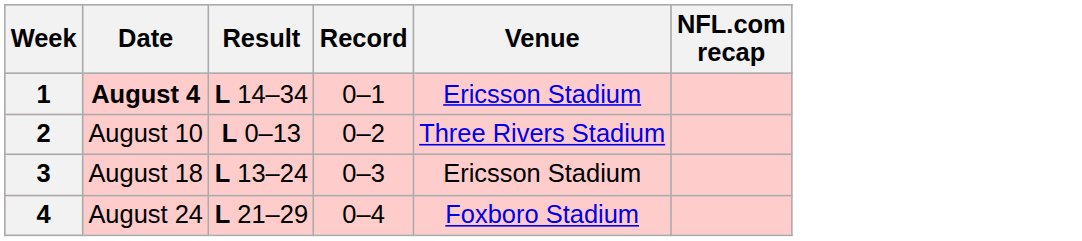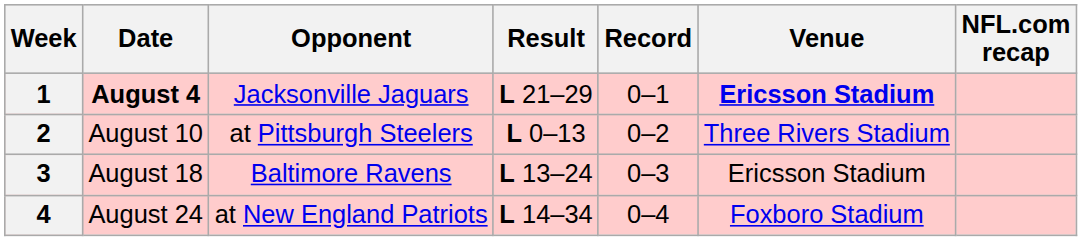+ column: (351, 38)
(261, 93) L 14–34 -> (546, 93) L 21–29
(542, 93) normal -> (827, 93) bold
(261, 214) L 21–29 -> (546, 214) L 14–34
